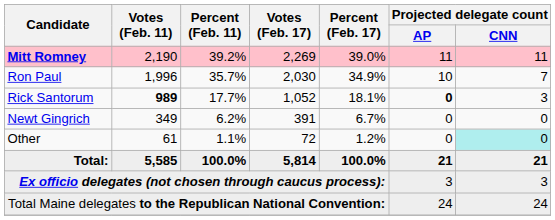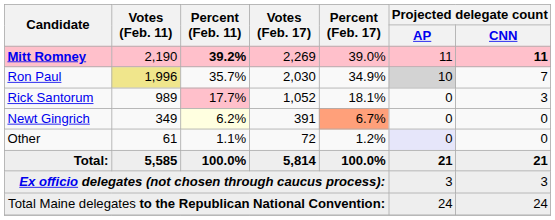(228, 56) normal -> (228, 56) bold
(541, 56) normal -> (541, 56) bold
(161, 77) no background -> (161, 77) khaki background
(445, 77) no background -> (445, 77) lightgrey background
(166, 98) bold -> (166, 98) normal
(228, 98) no background -> (228, 98) pink background
(449, 98) bold -> (449, 98) normal
(231, 118) no background -> (231, 118) lightyellow background
(371, 118) no background -> (371, 118) lightsalmon background
(449, 139) no background -> (449, 139) lavender background
(544, 139) paleturquoise background -> (544, 139) no background
